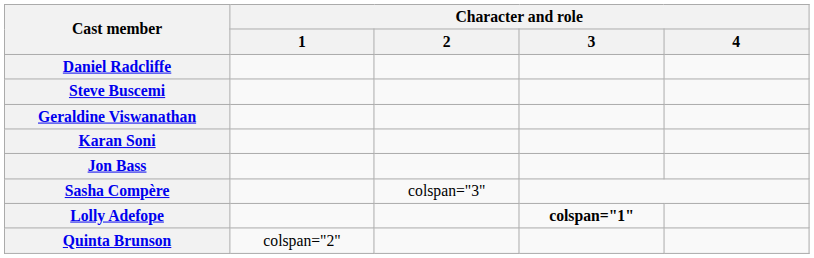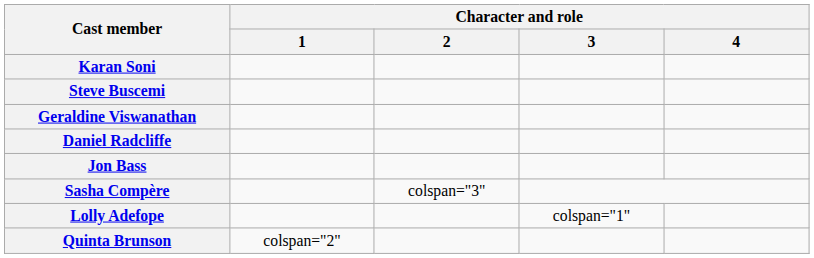rows swapped: (117, 66) <-> (117, 141)
(592, 215) bold -> (592, 215) normal
